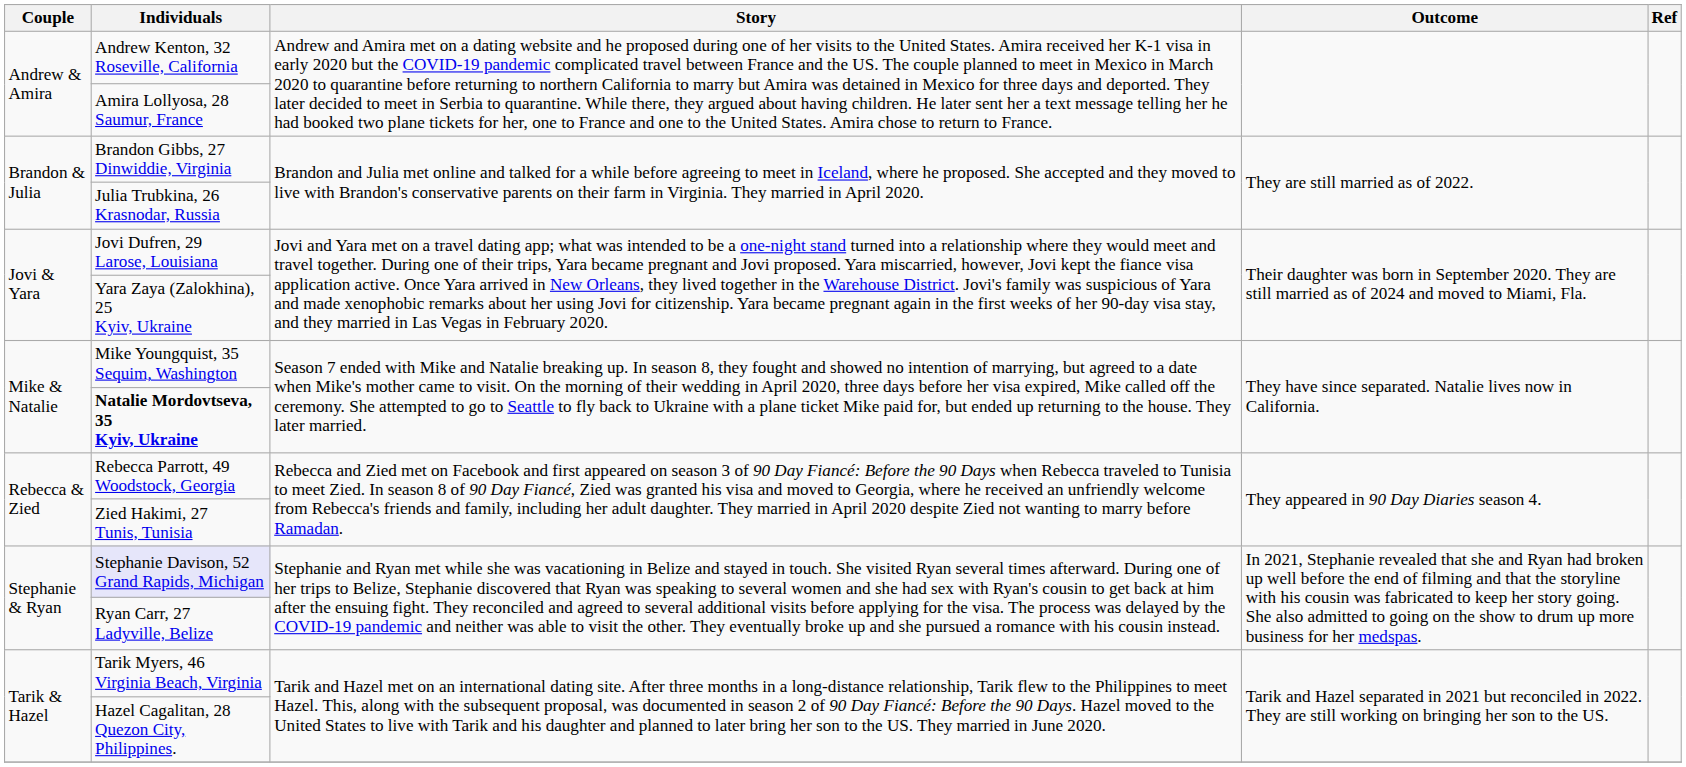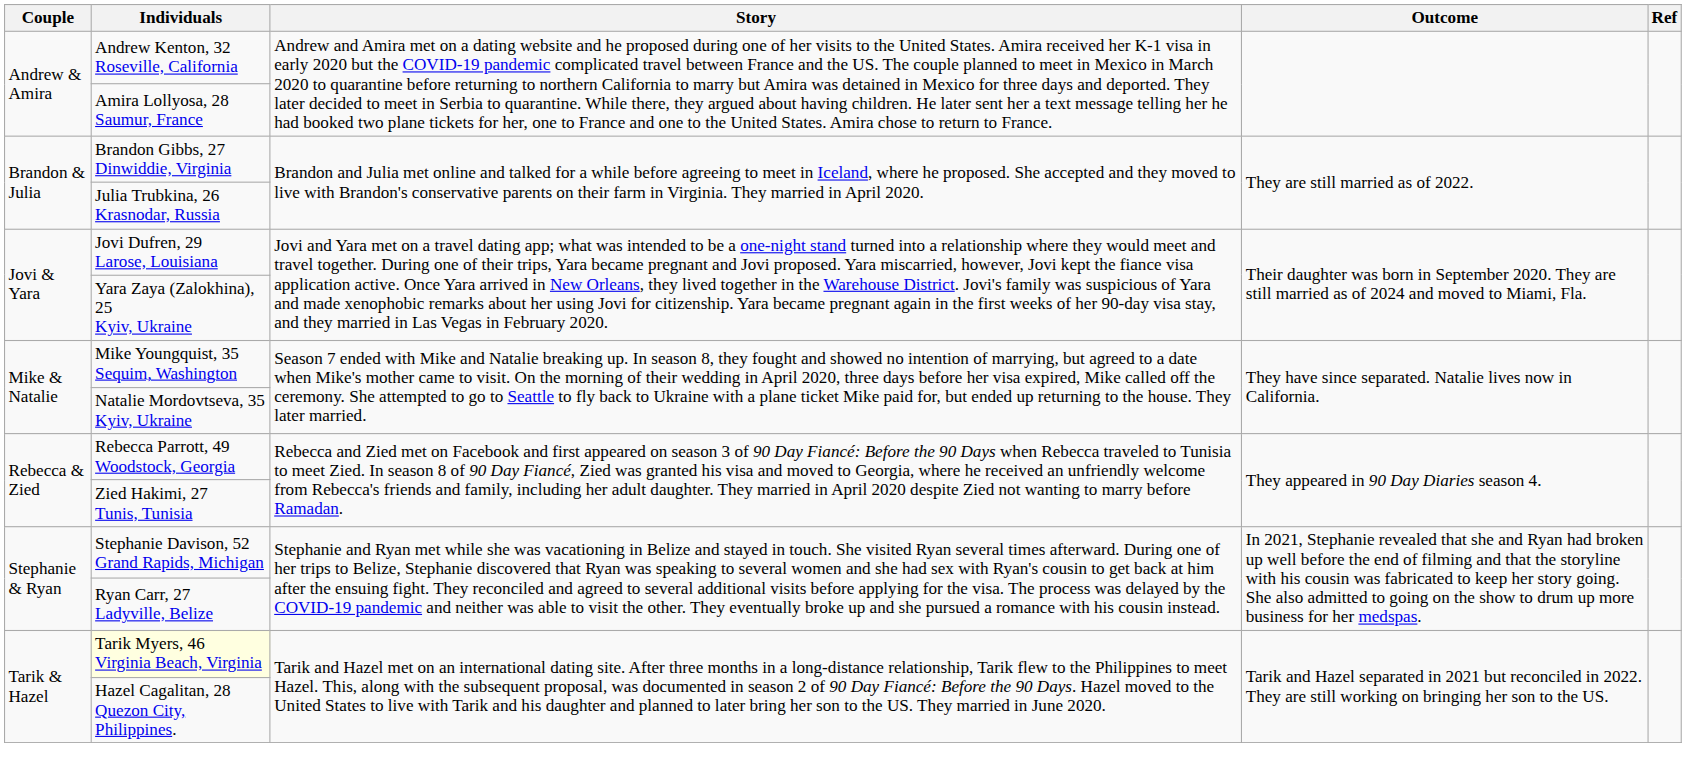(174, 419) bold -> (180, 410) normal
(180, 571) lavender background -> (180, 552) no background
(178, 673) no background -> (178, 653) lightyellow background
